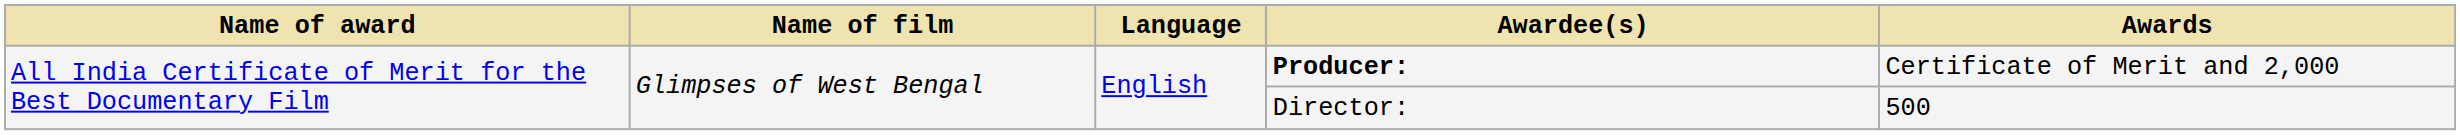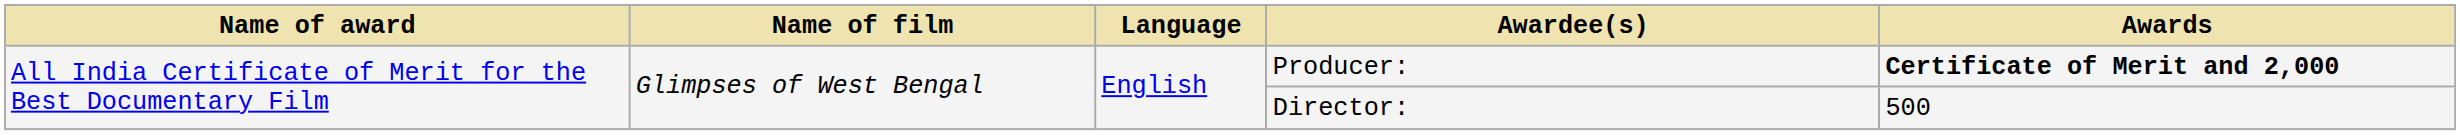(1341, 67) bold -> (1341, 67) normal
(2112, 67) normal -> (2112, 67) bold
